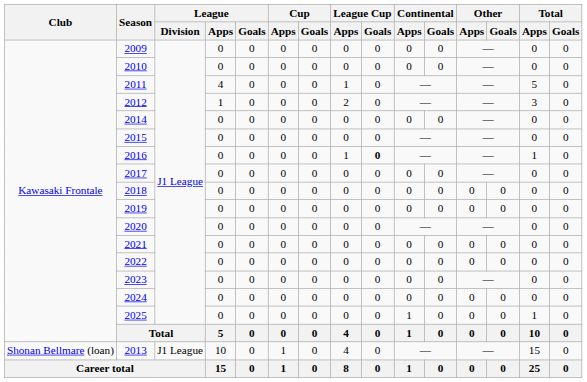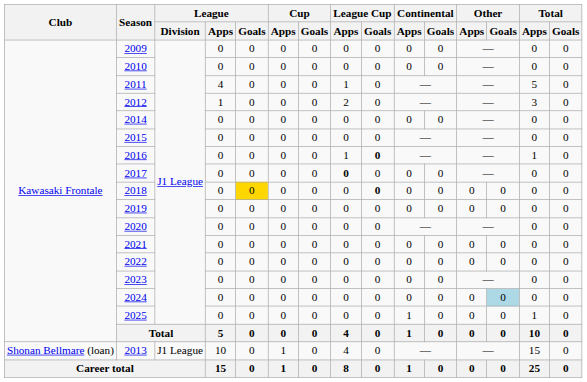(346, 173) normal -> (346, 173) bold
(252, 191) no background -> (252, 191) gold background
(378, 191) normal -> (378, 191) bold
(503, 297) no background -> (503, 297) lightblue background
